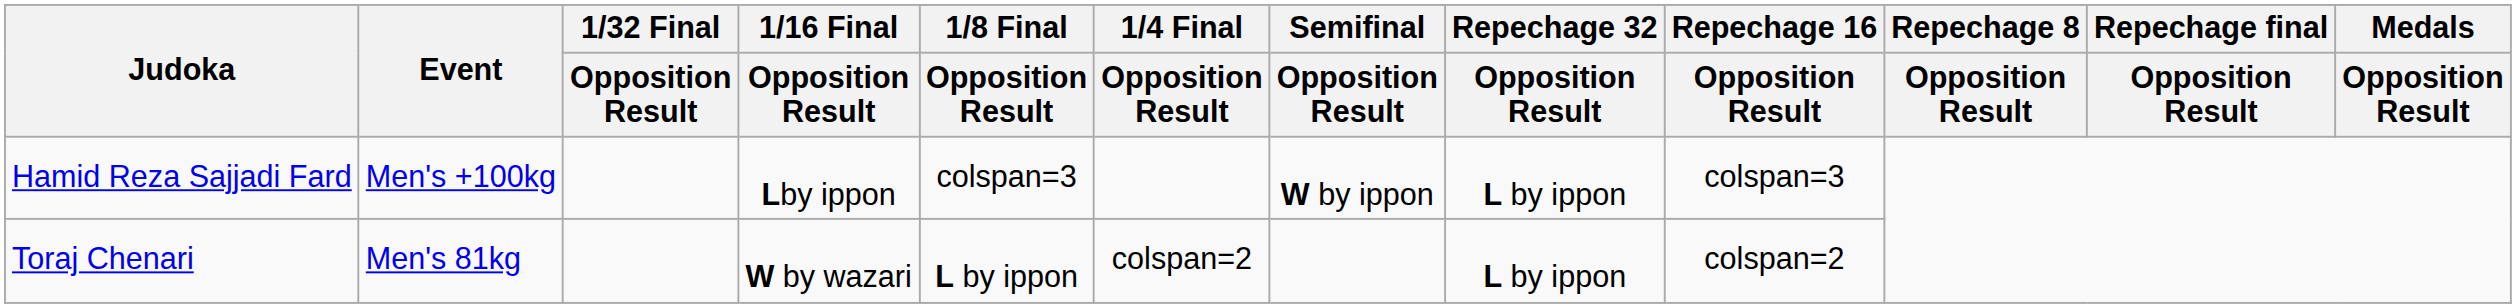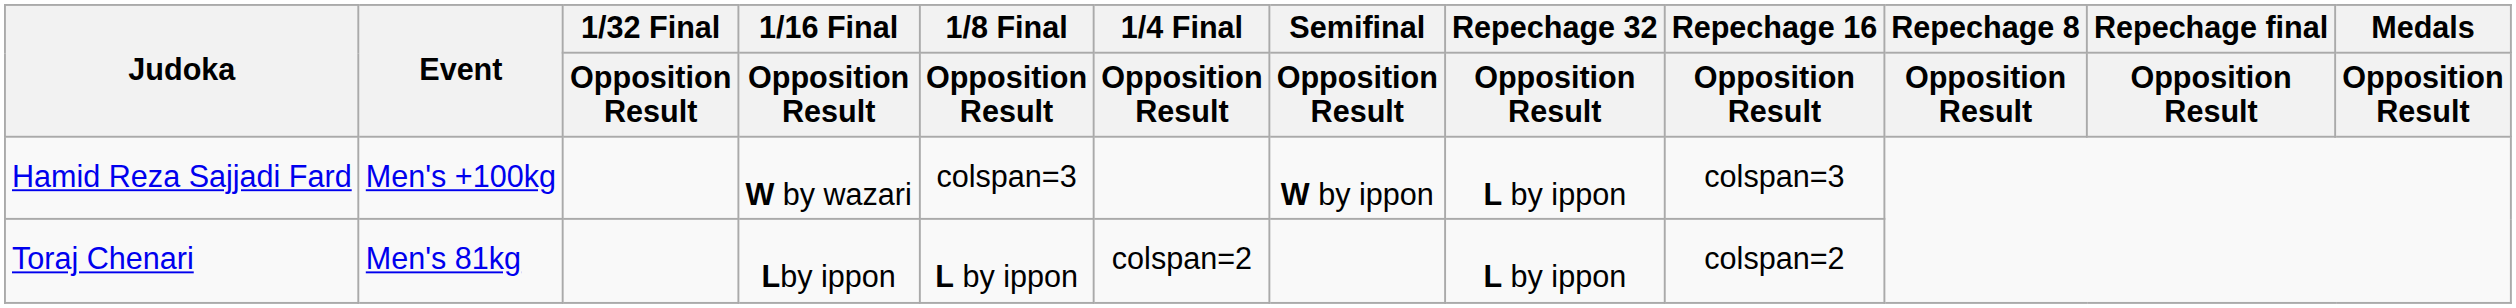(829, 194) Lby ippon -> (829, 194) W by wazari
(829, 277) W by wazari -> (829, 277) Lby ippon
